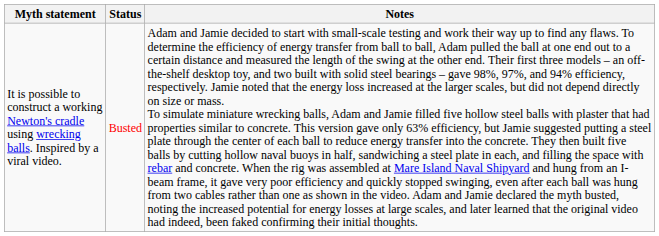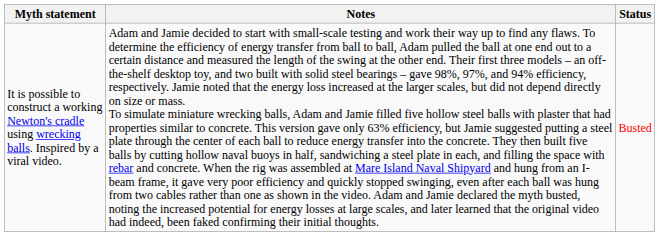columns swapped: (125, 14) <-> (400, 14)
